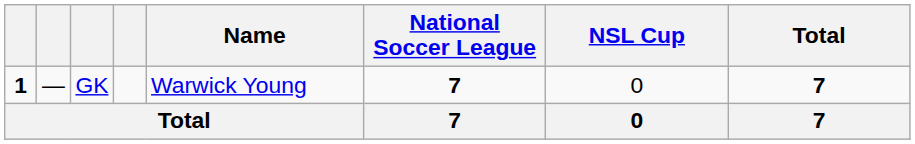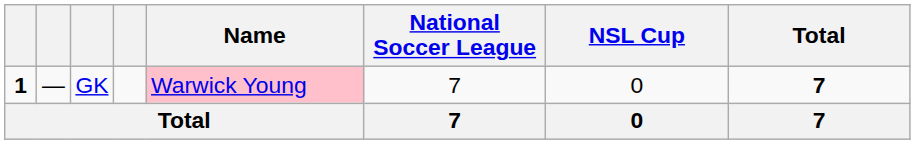(229, 84) no background -> (229, 84) pink background
(455, 84) bold -> (455, 84) normal
